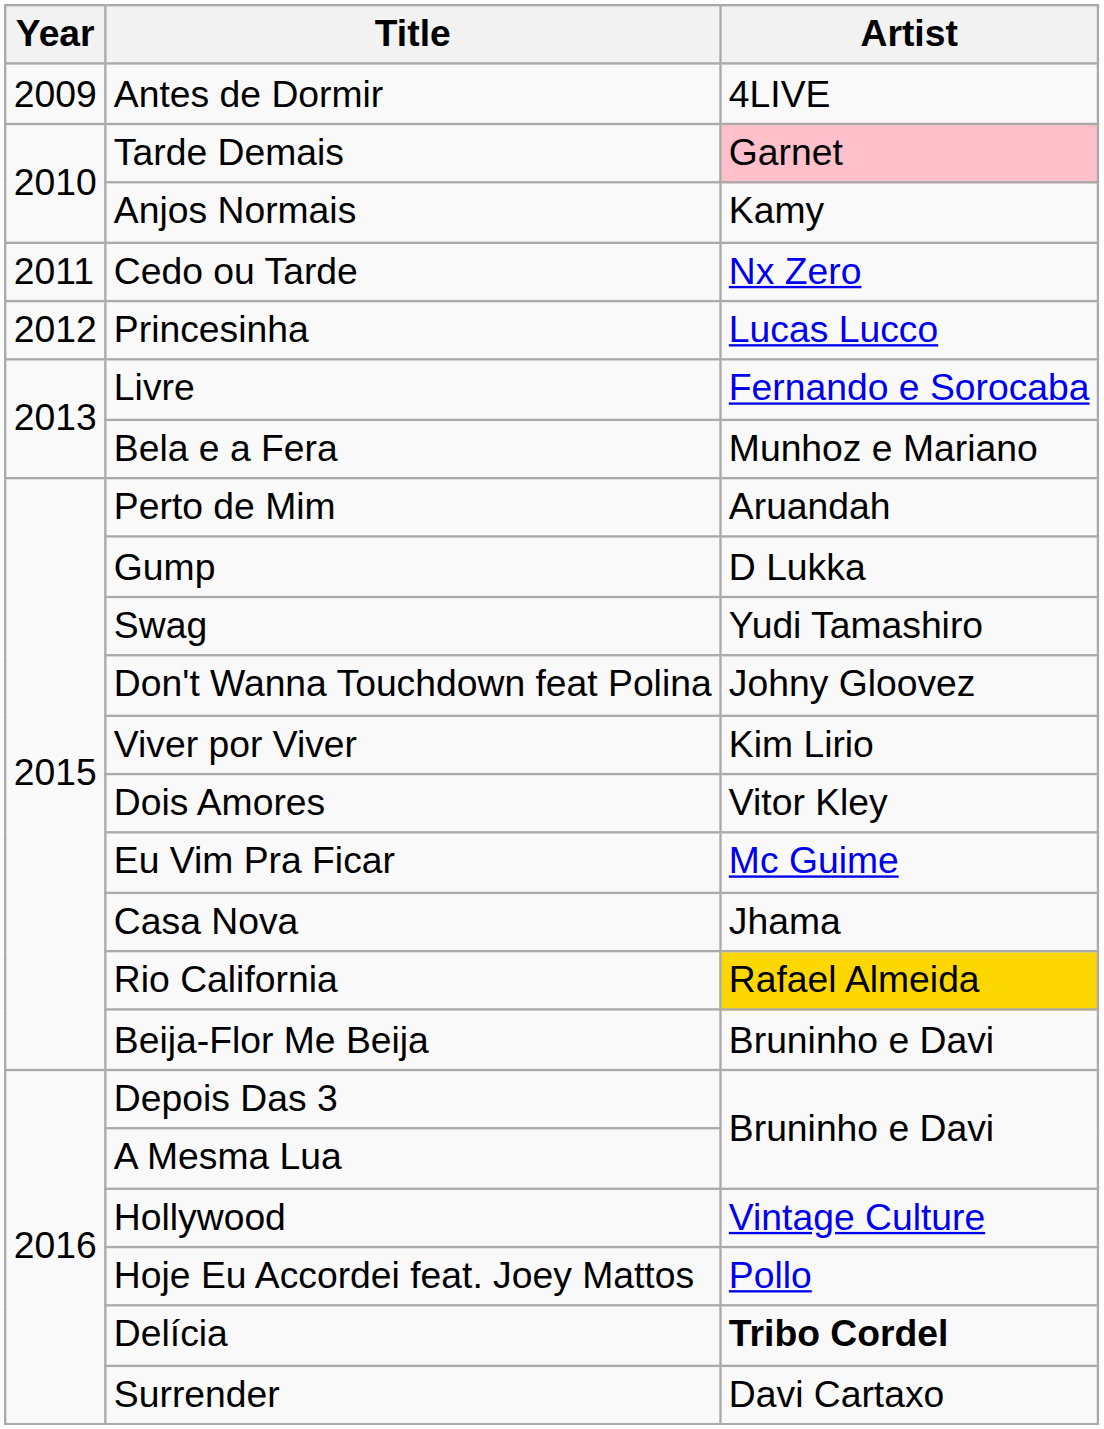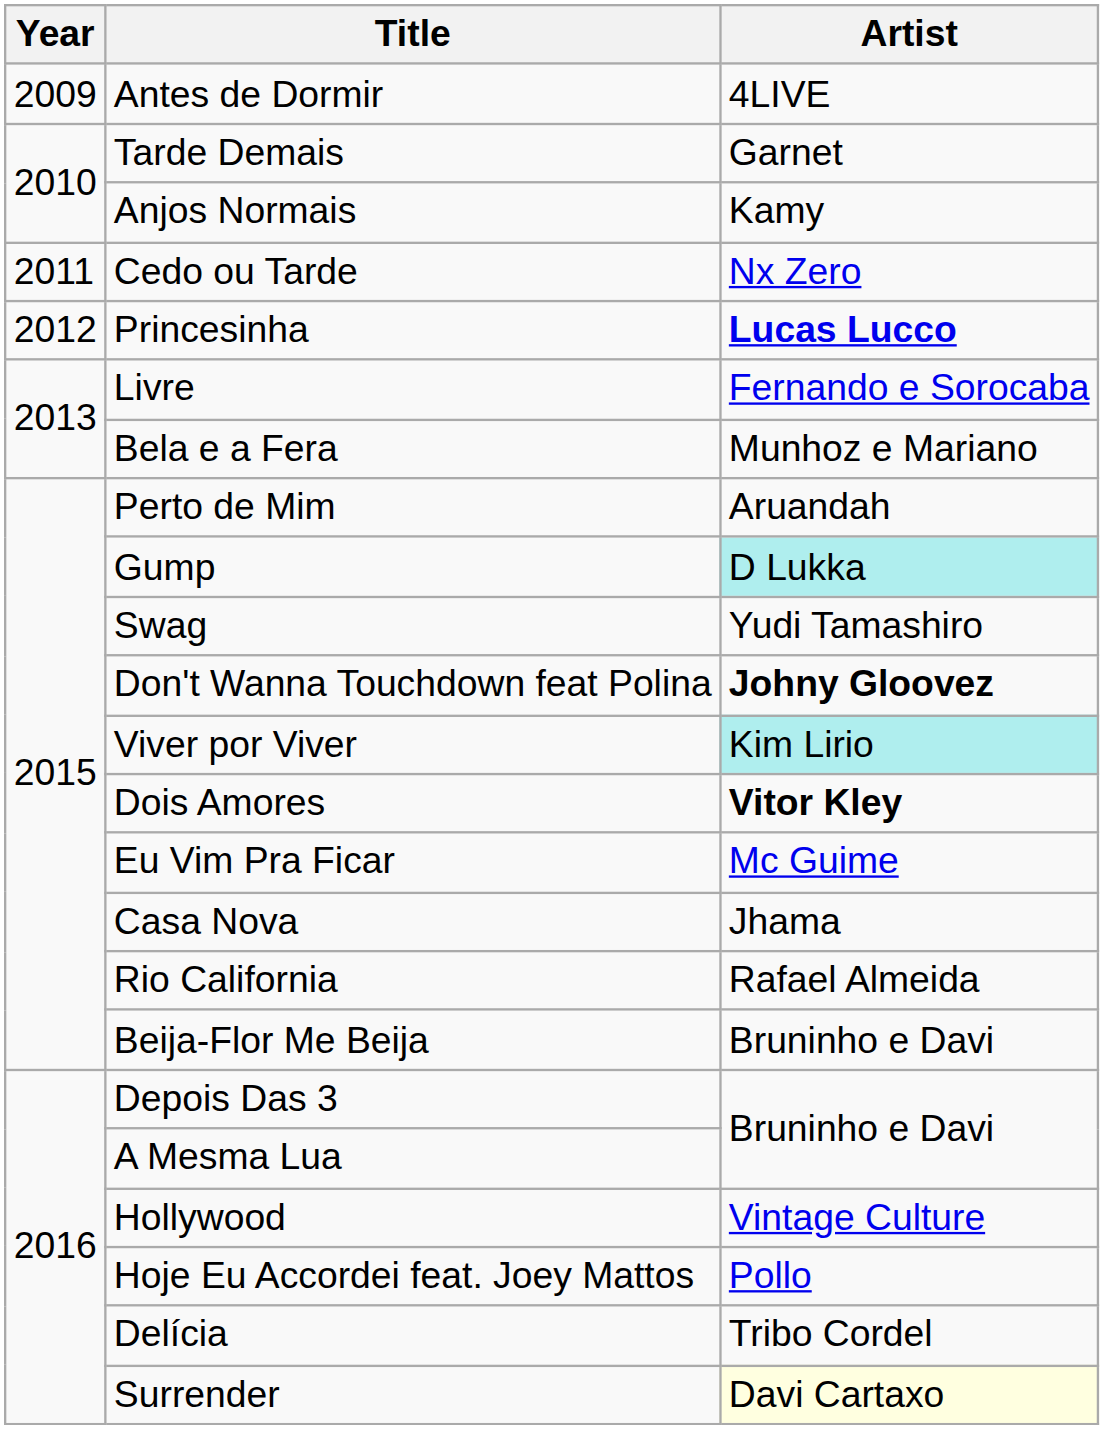(786, 152) pink background -> (786, 152) no background
(834, 329) normal -> (843, 329) bold
(797, 566) no background -> (797, 566) paleturquoise background
(852, 684) normal -> (861, 684) bold
(801, 743) no background -> (801, 743) paleturquoise background
(808, 802) normal -> (816, 802) bold
(854, 980) gold background -> (854, 980) no background
(839, 1334) bold -> (831, 1334) normal
(837, 1393) no background -> (837, 1393) lightyellow background
